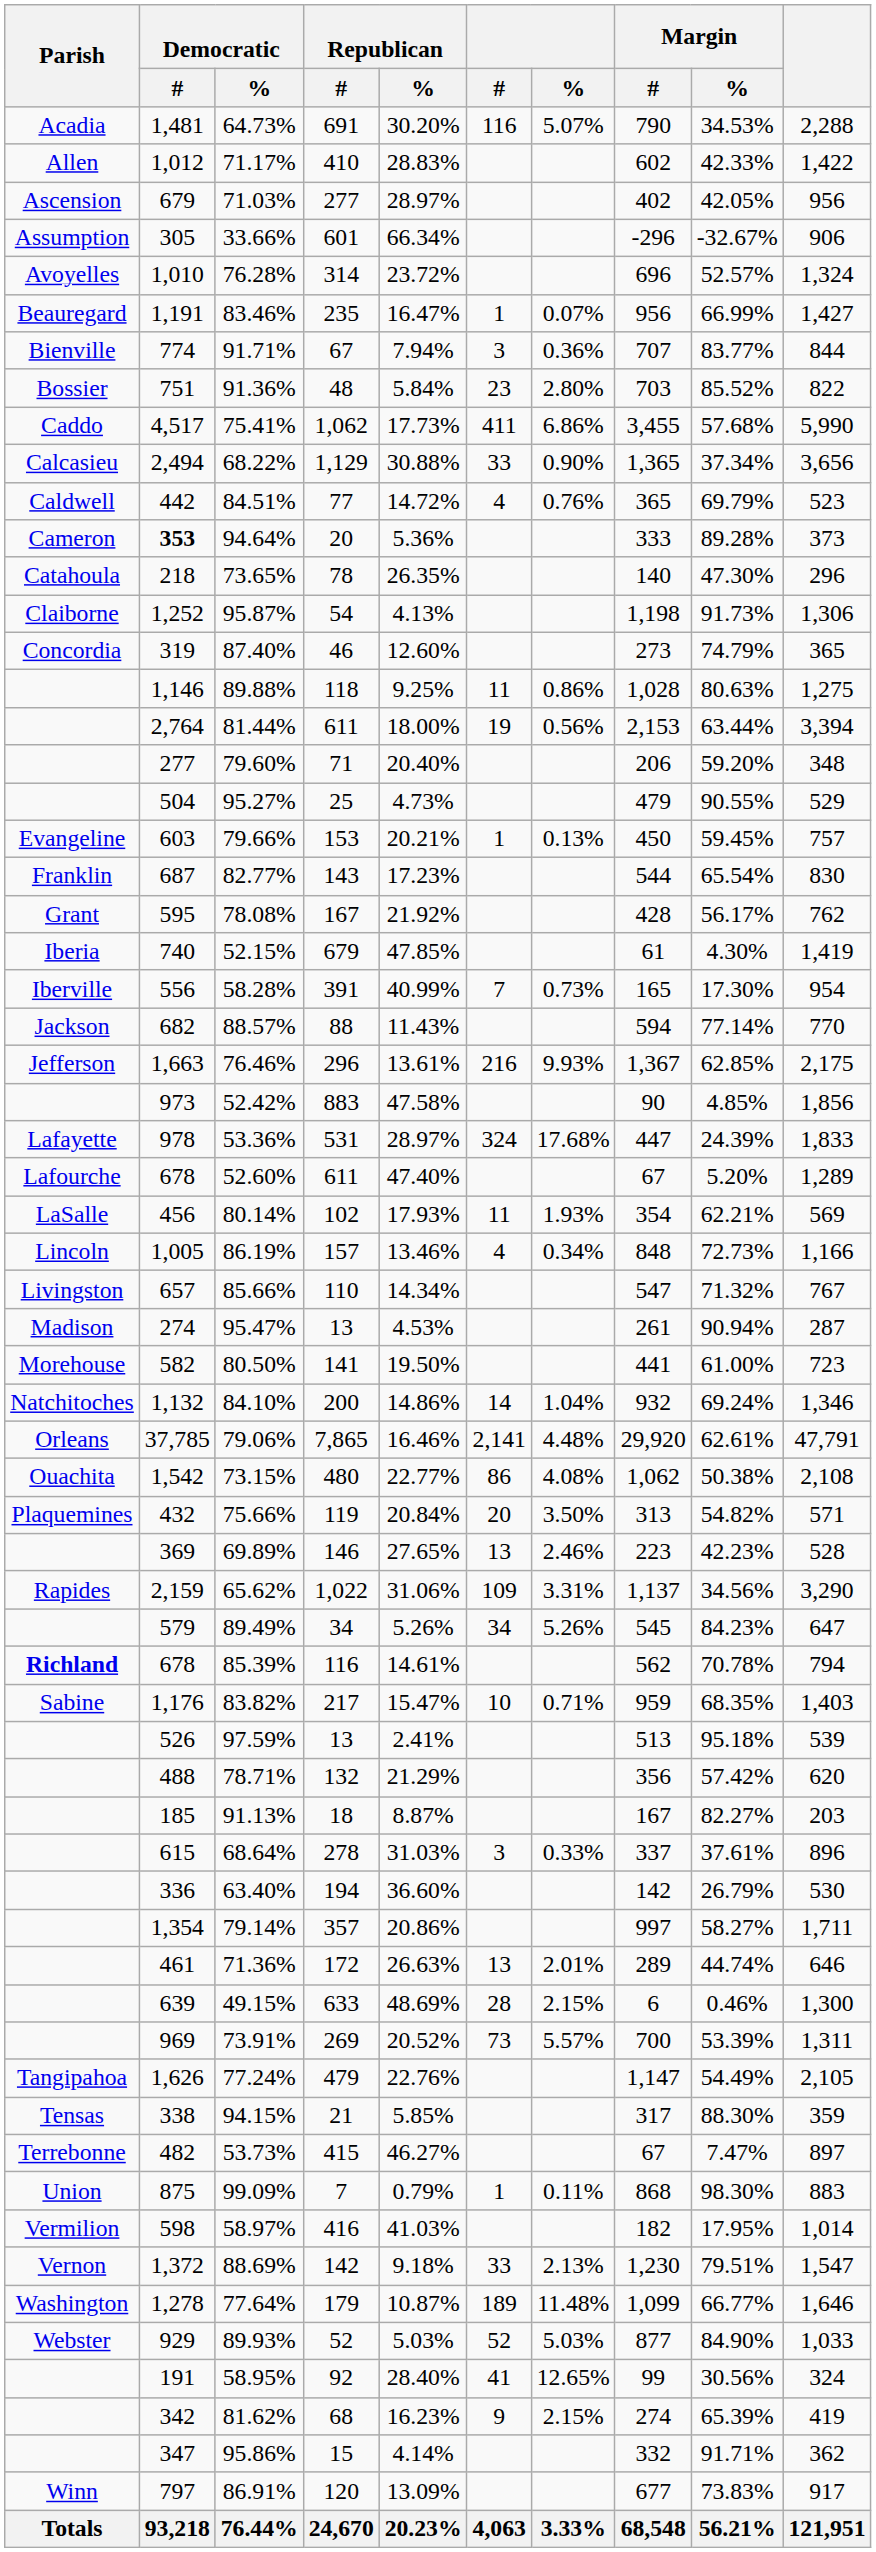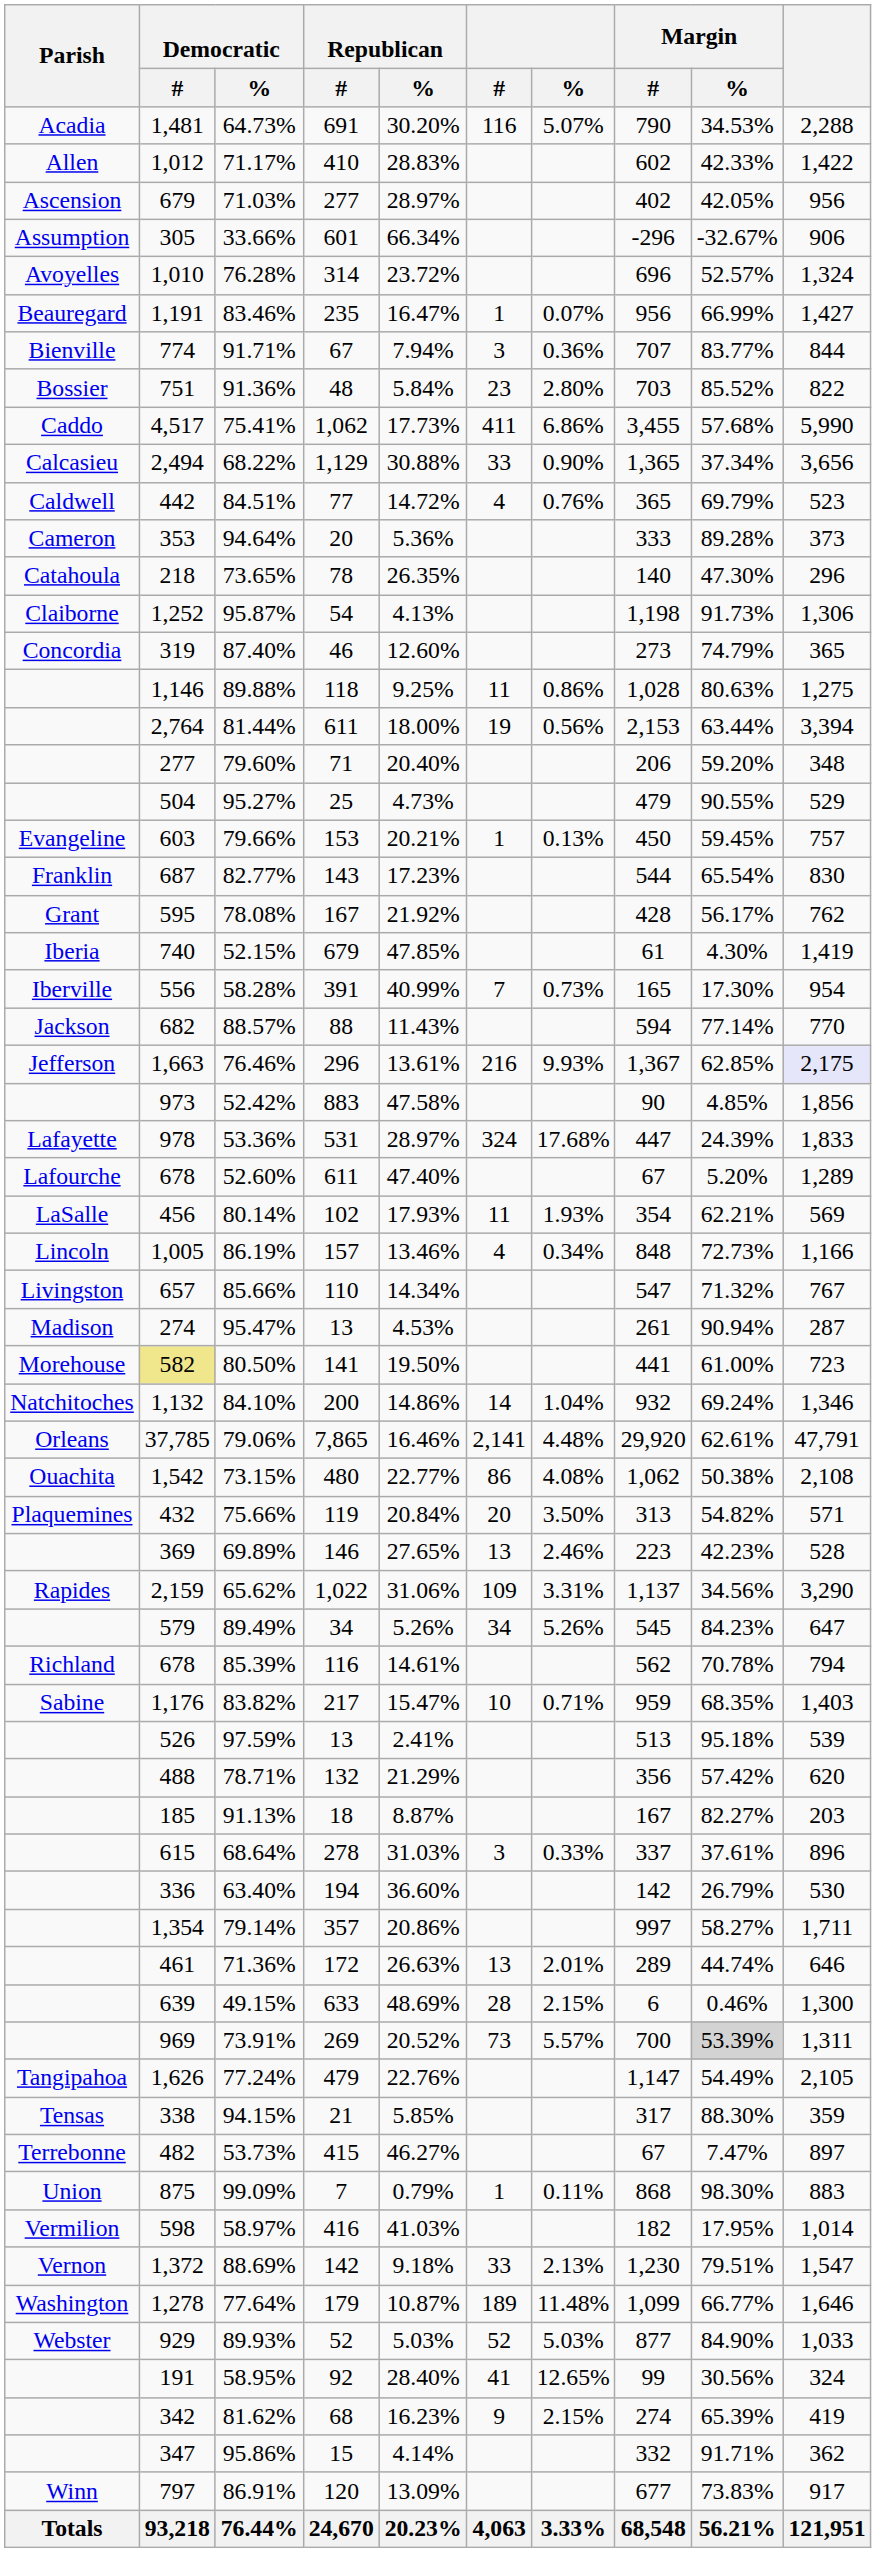(177, 538) bold -> (177, 538) normal
(827, 1063) no background -> (827, 1063) lavender background
(177, 1364) no background -> (177, 1364) khaki background
(72, 1664) bold -> (72, 1664) normal
(737, 2040) no background -> (737, 2040) lightgrey background
